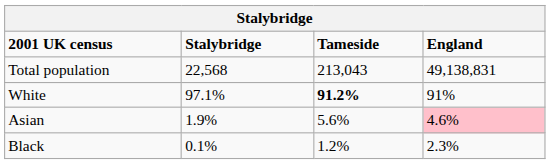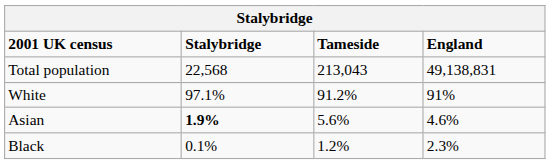(338, 94) bold -> (337, 94) normal
(201, 120) normal -> (202, 120) bold
(443, 120) pink background -> (443, 120) no background
